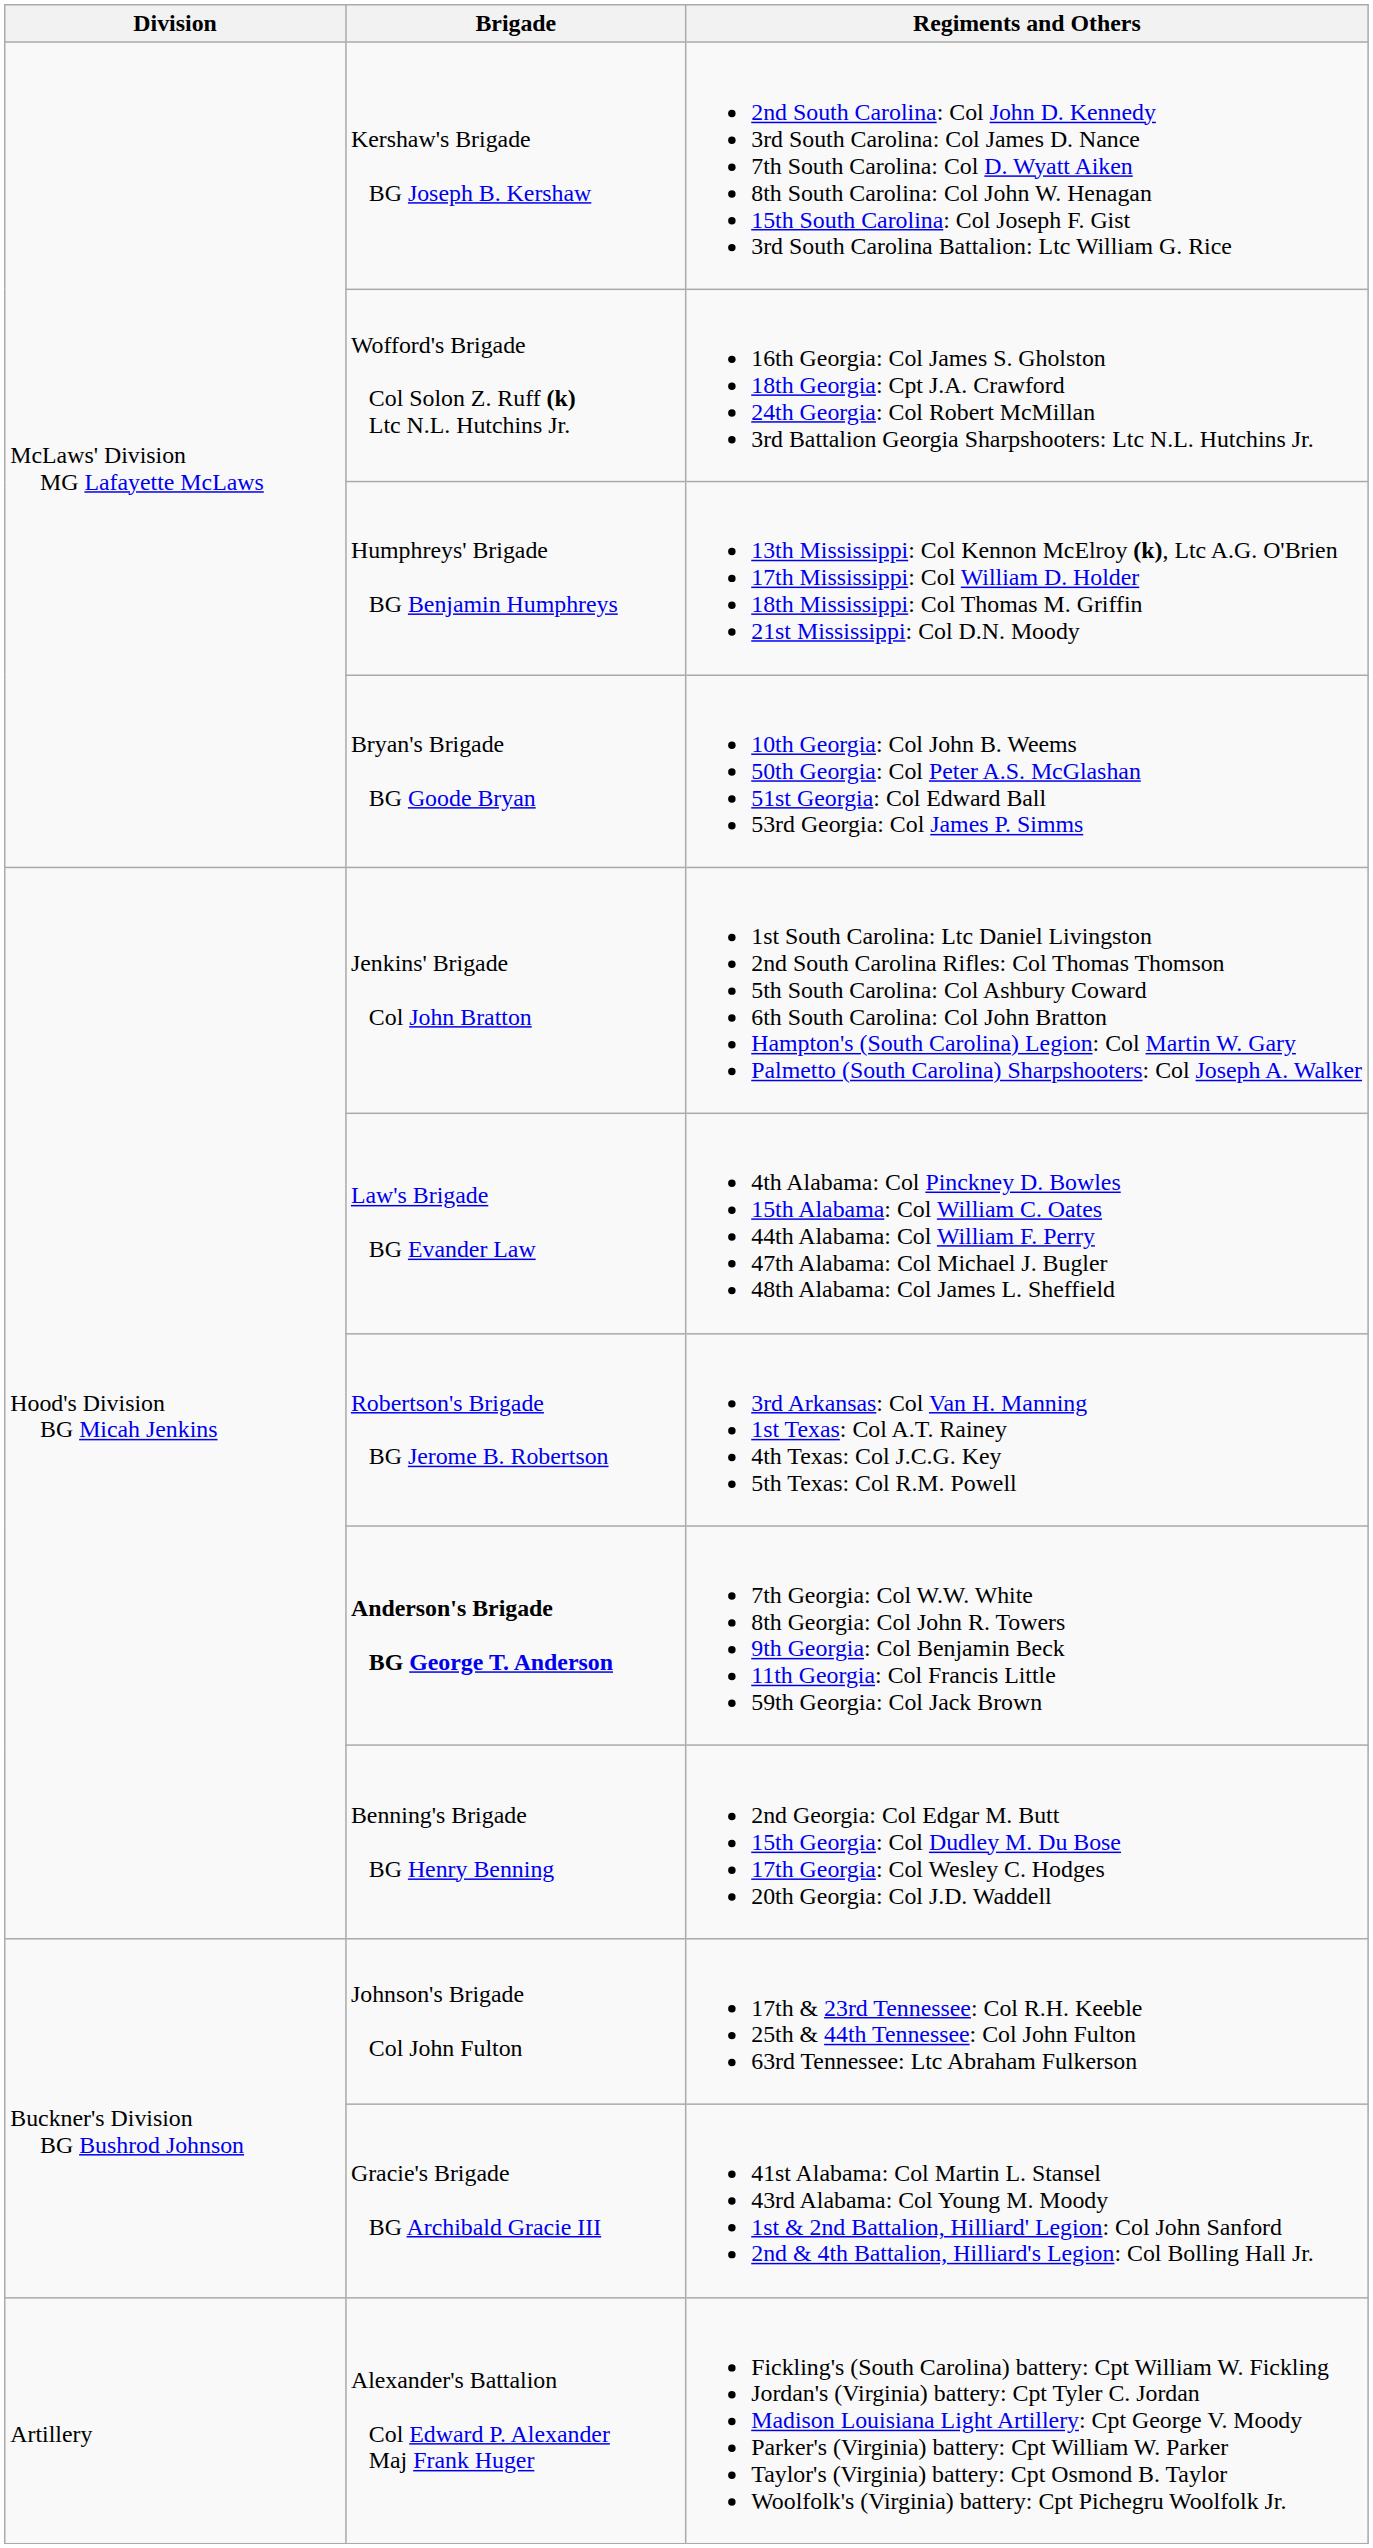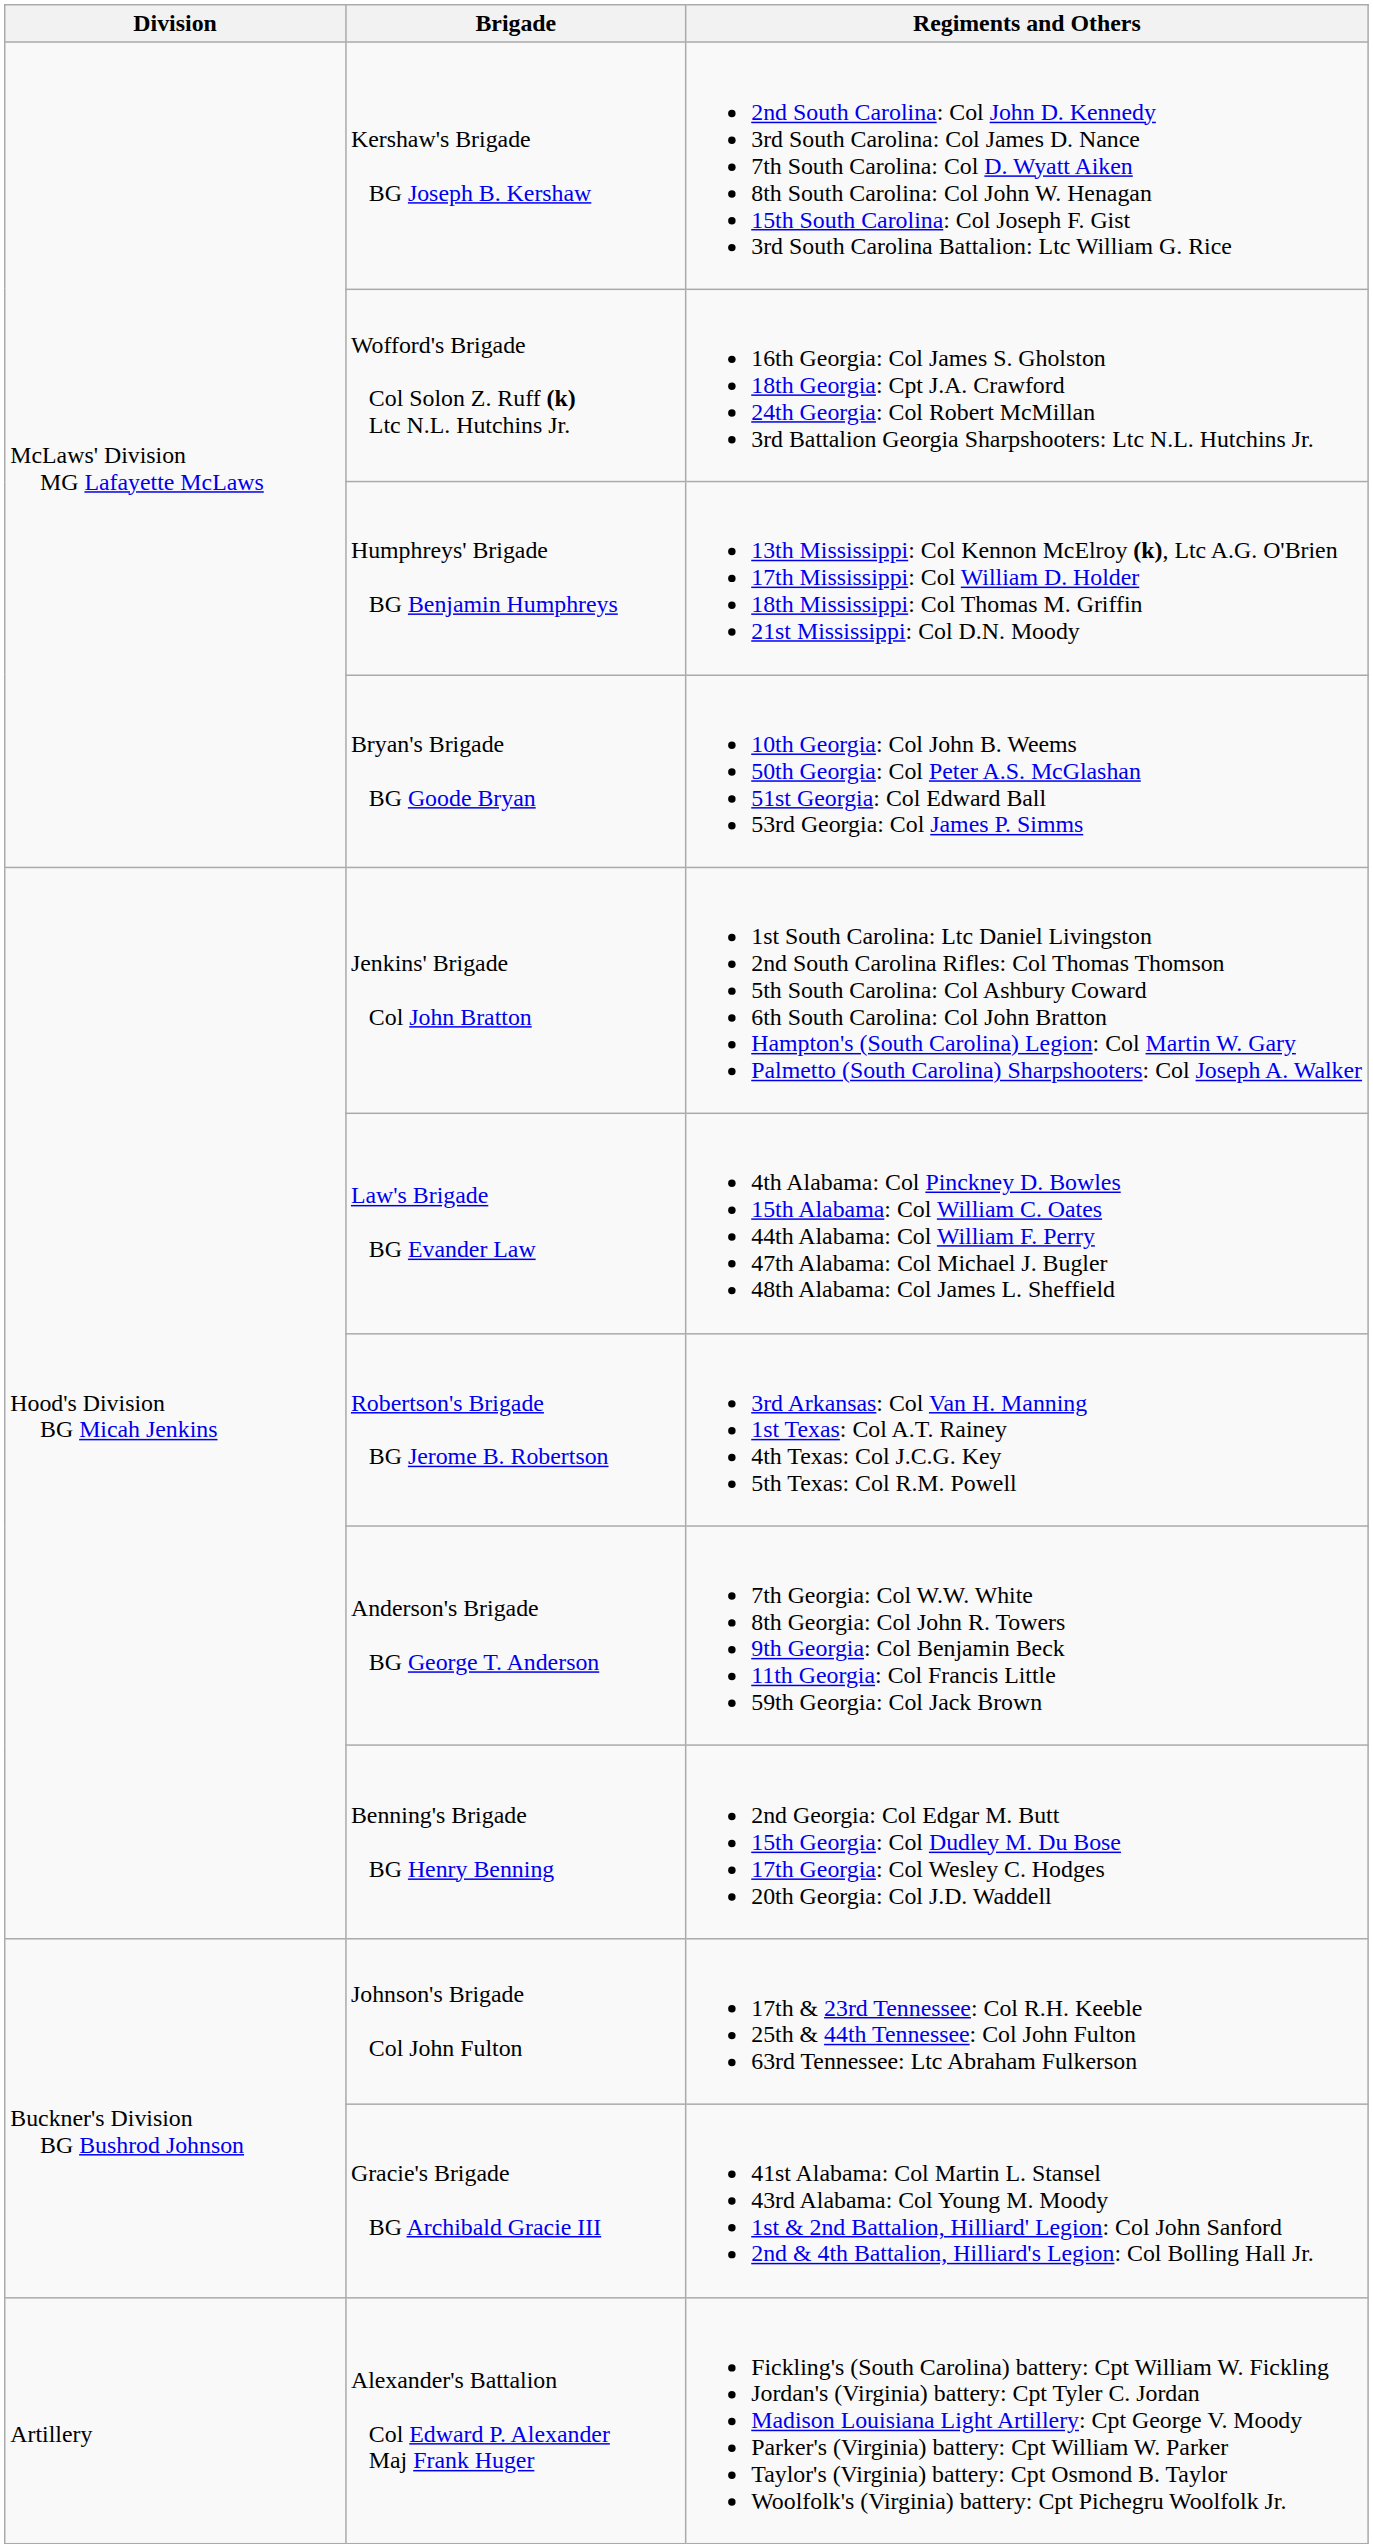(482, 1635) bold -> (475, 1635) normal
